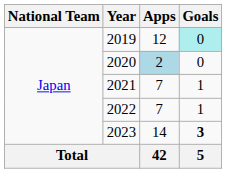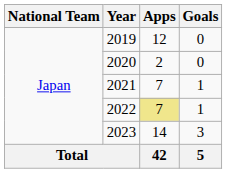(200, 39) paleturquoise background -> (200, 39) no background
(159, 62) lightblue background -> (159, 62) no background
(159, 109) no background -> (159, 109) khaki background
(200, 132) bold -> (200, 132) normal
